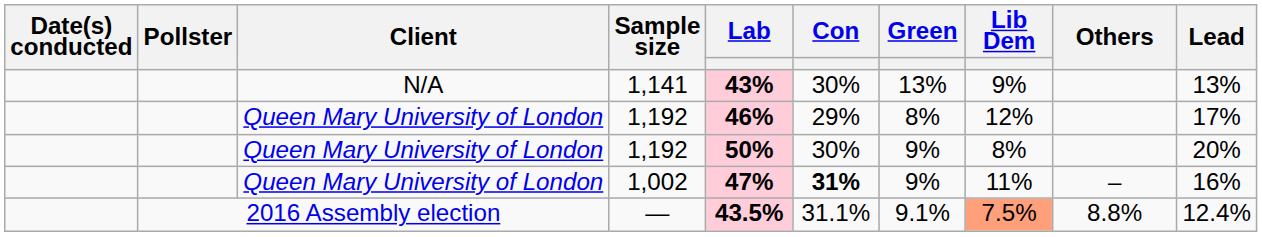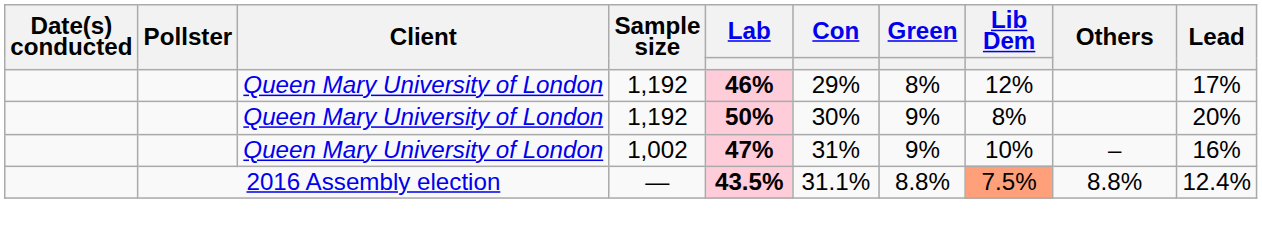- row: (423, 85)
(836, 182) bold -> (836, 149) normal
(1009, 182) 11% -> (1009, 149) 10%
(923, 214) 9.1% -> (923, 182) 8.8%
